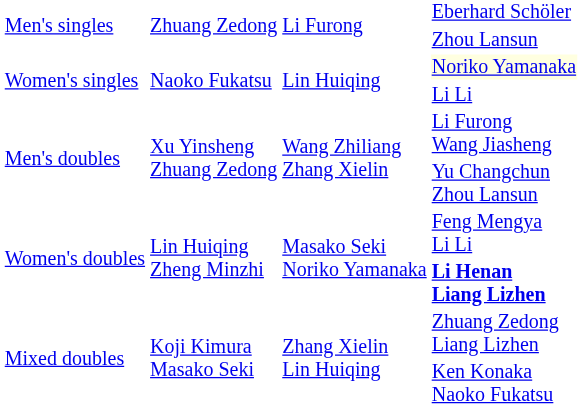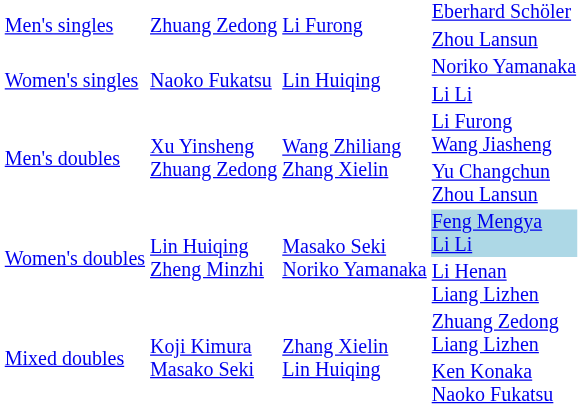(504, 66) lightyellow background -> (504, 66) no background
(487, 233) no background -> (487, 233) lightblue background
(489, 283) bold -> (485, 283) normal
